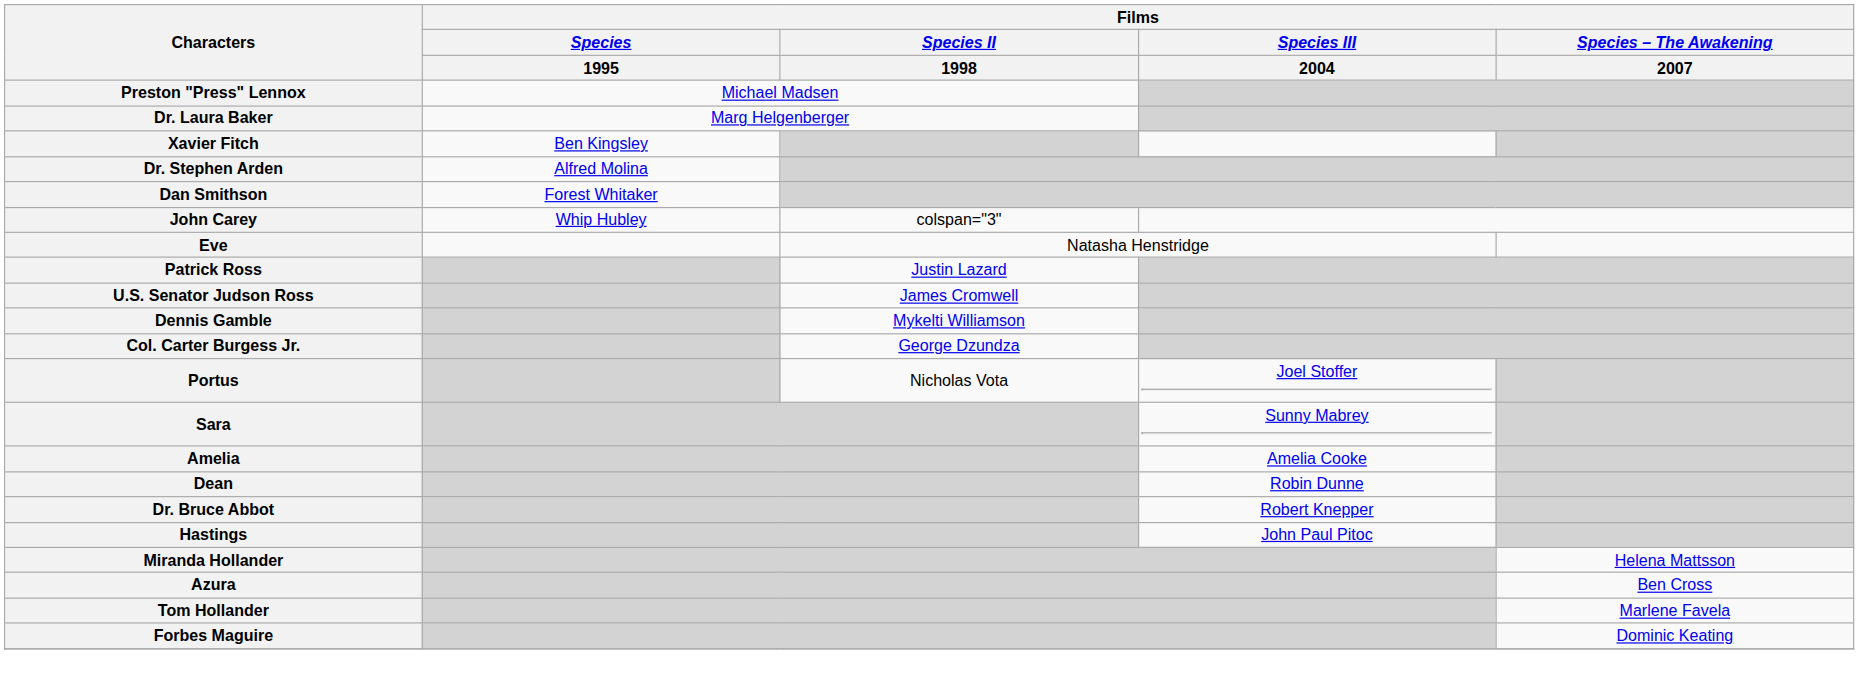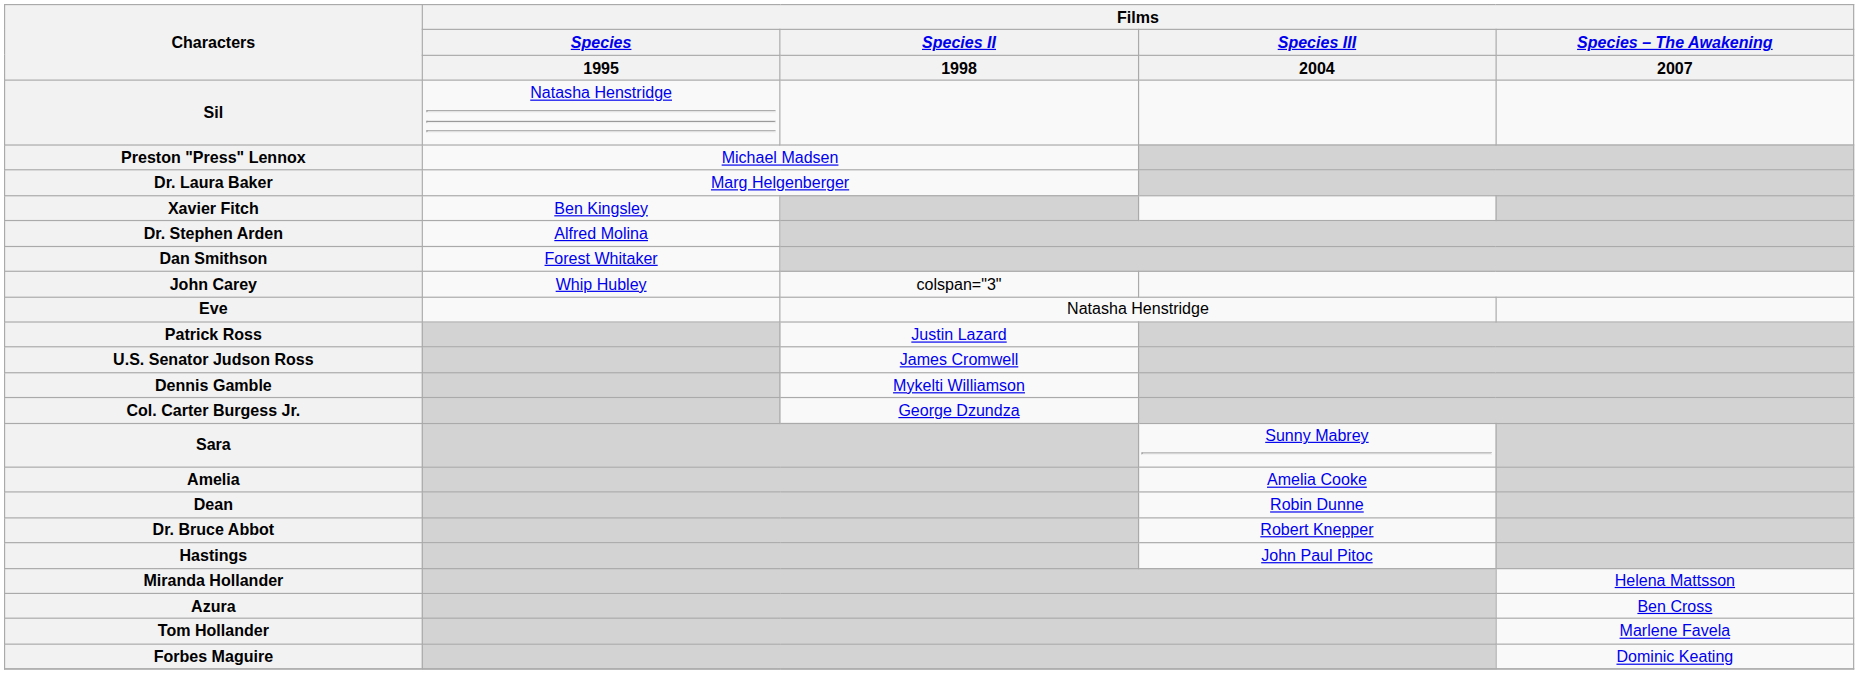+ row: (213, 112)
- row: (213, 380)
